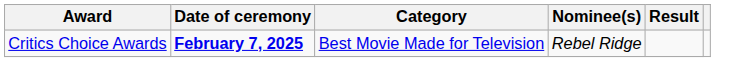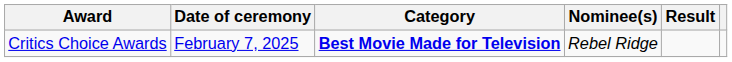(239, 43) bold -> (236, 43) normal
(431, 43) normal -> (440, 43) bold
